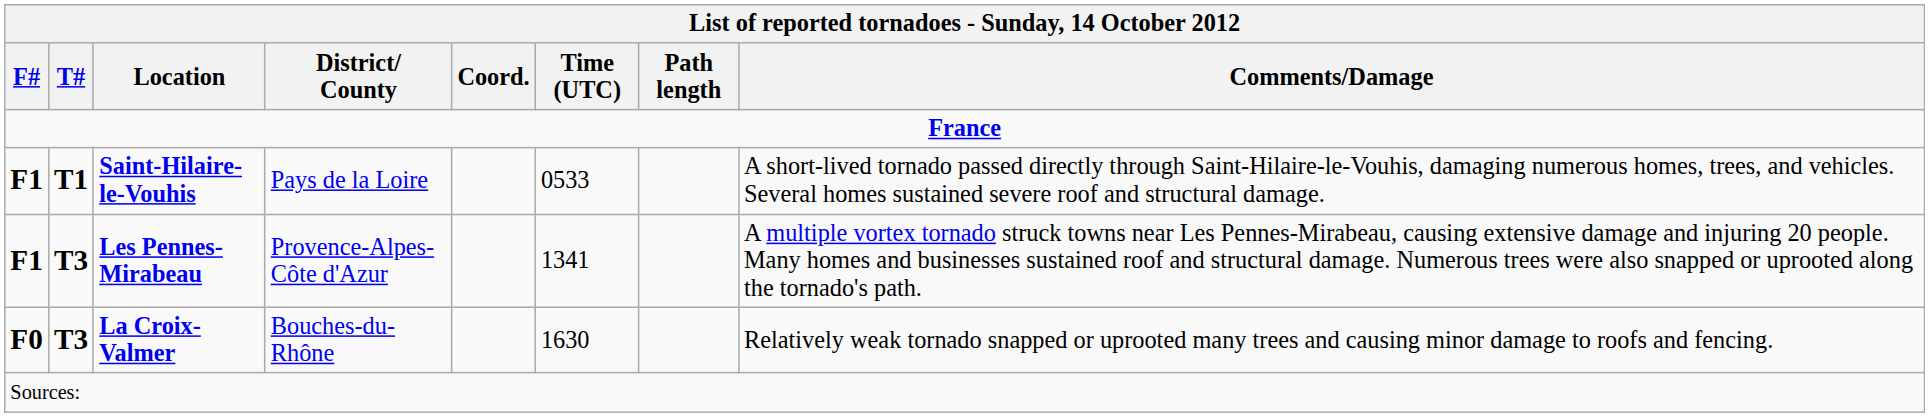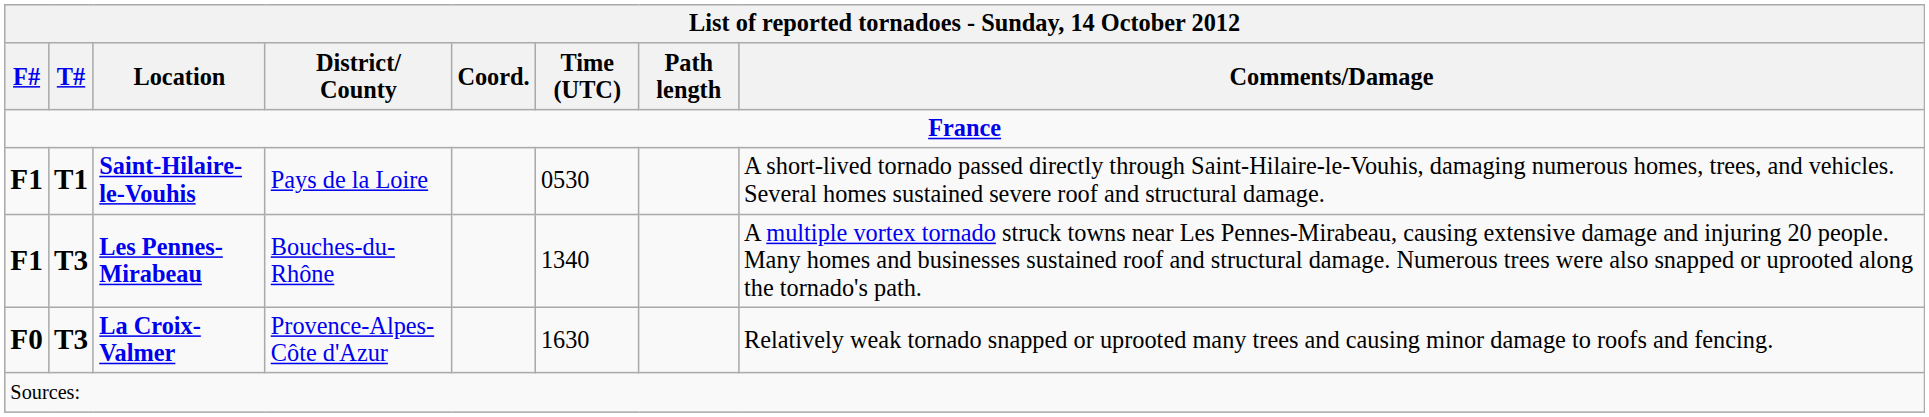(565, 180) 0533 -> (565, 180) 0530
(352, 260) Provence-Alpes-Côte d'Azur -> (333, 260) Bouches-du-Rhône
(565, 260) 1341 -> (565, 260) 1340
(333, 339) Bouches-du-Rhône -> (352, 339) Provence-Alpes-Côte d'Azur
